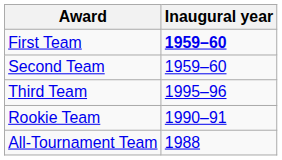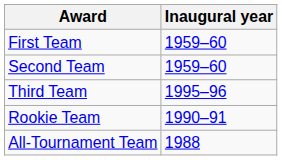(196, 42) bold -> (196, 42) normal
